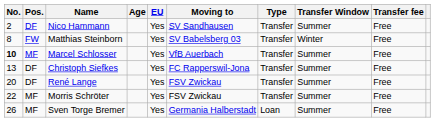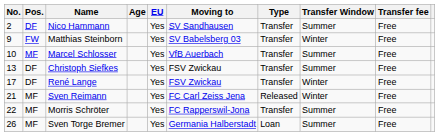(9, 40) 8 -> (9, 40) 9
(11, 54) bold -> (11, 54) normal
(209, 68) FC Rapperswil-Jona -> (195, 68) FSV Zwickau
(11, 82) 20 -> (11, 82) 17
(314, 82) Summer -> (315, 82) Winter
+ row: (77, 96)
(195, 96) FSV Zwickau -> (209, 110) FC Rapperswil-Jona
